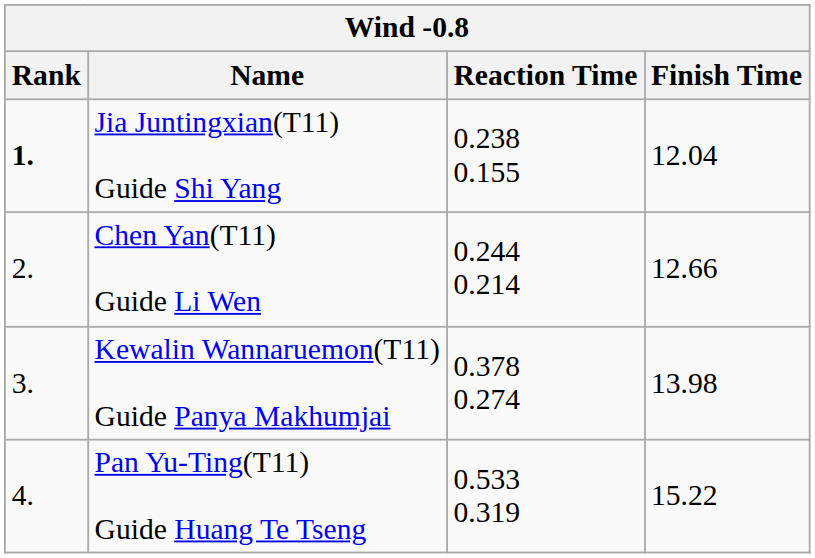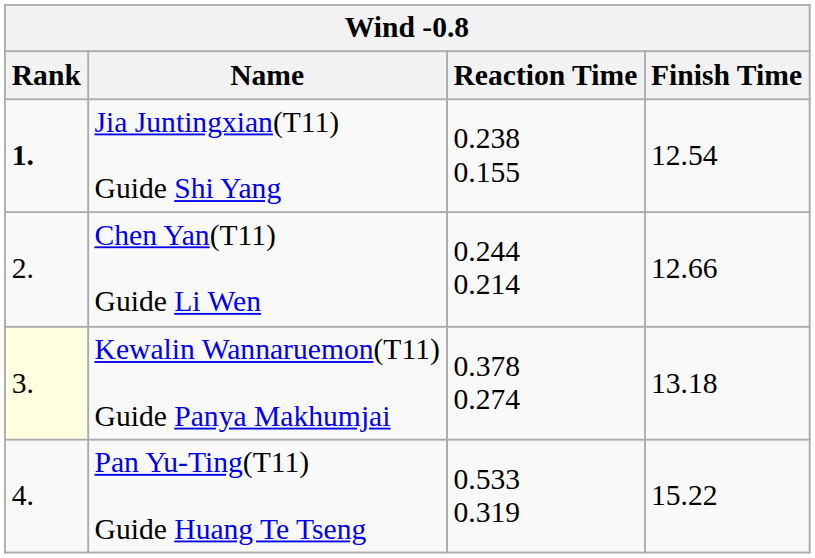(684, 155) 12.04 -> (684, 155) 12.54
(23, 382) no background -> (23, 382) lightyellow background
(684, 382) 13.98 -> (684, 382) 13.18
